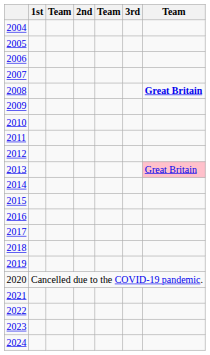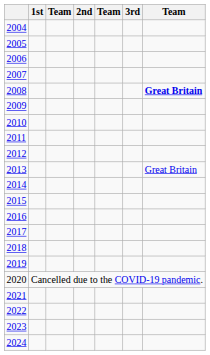(171, 169) pink background -> (171, 169) no background
